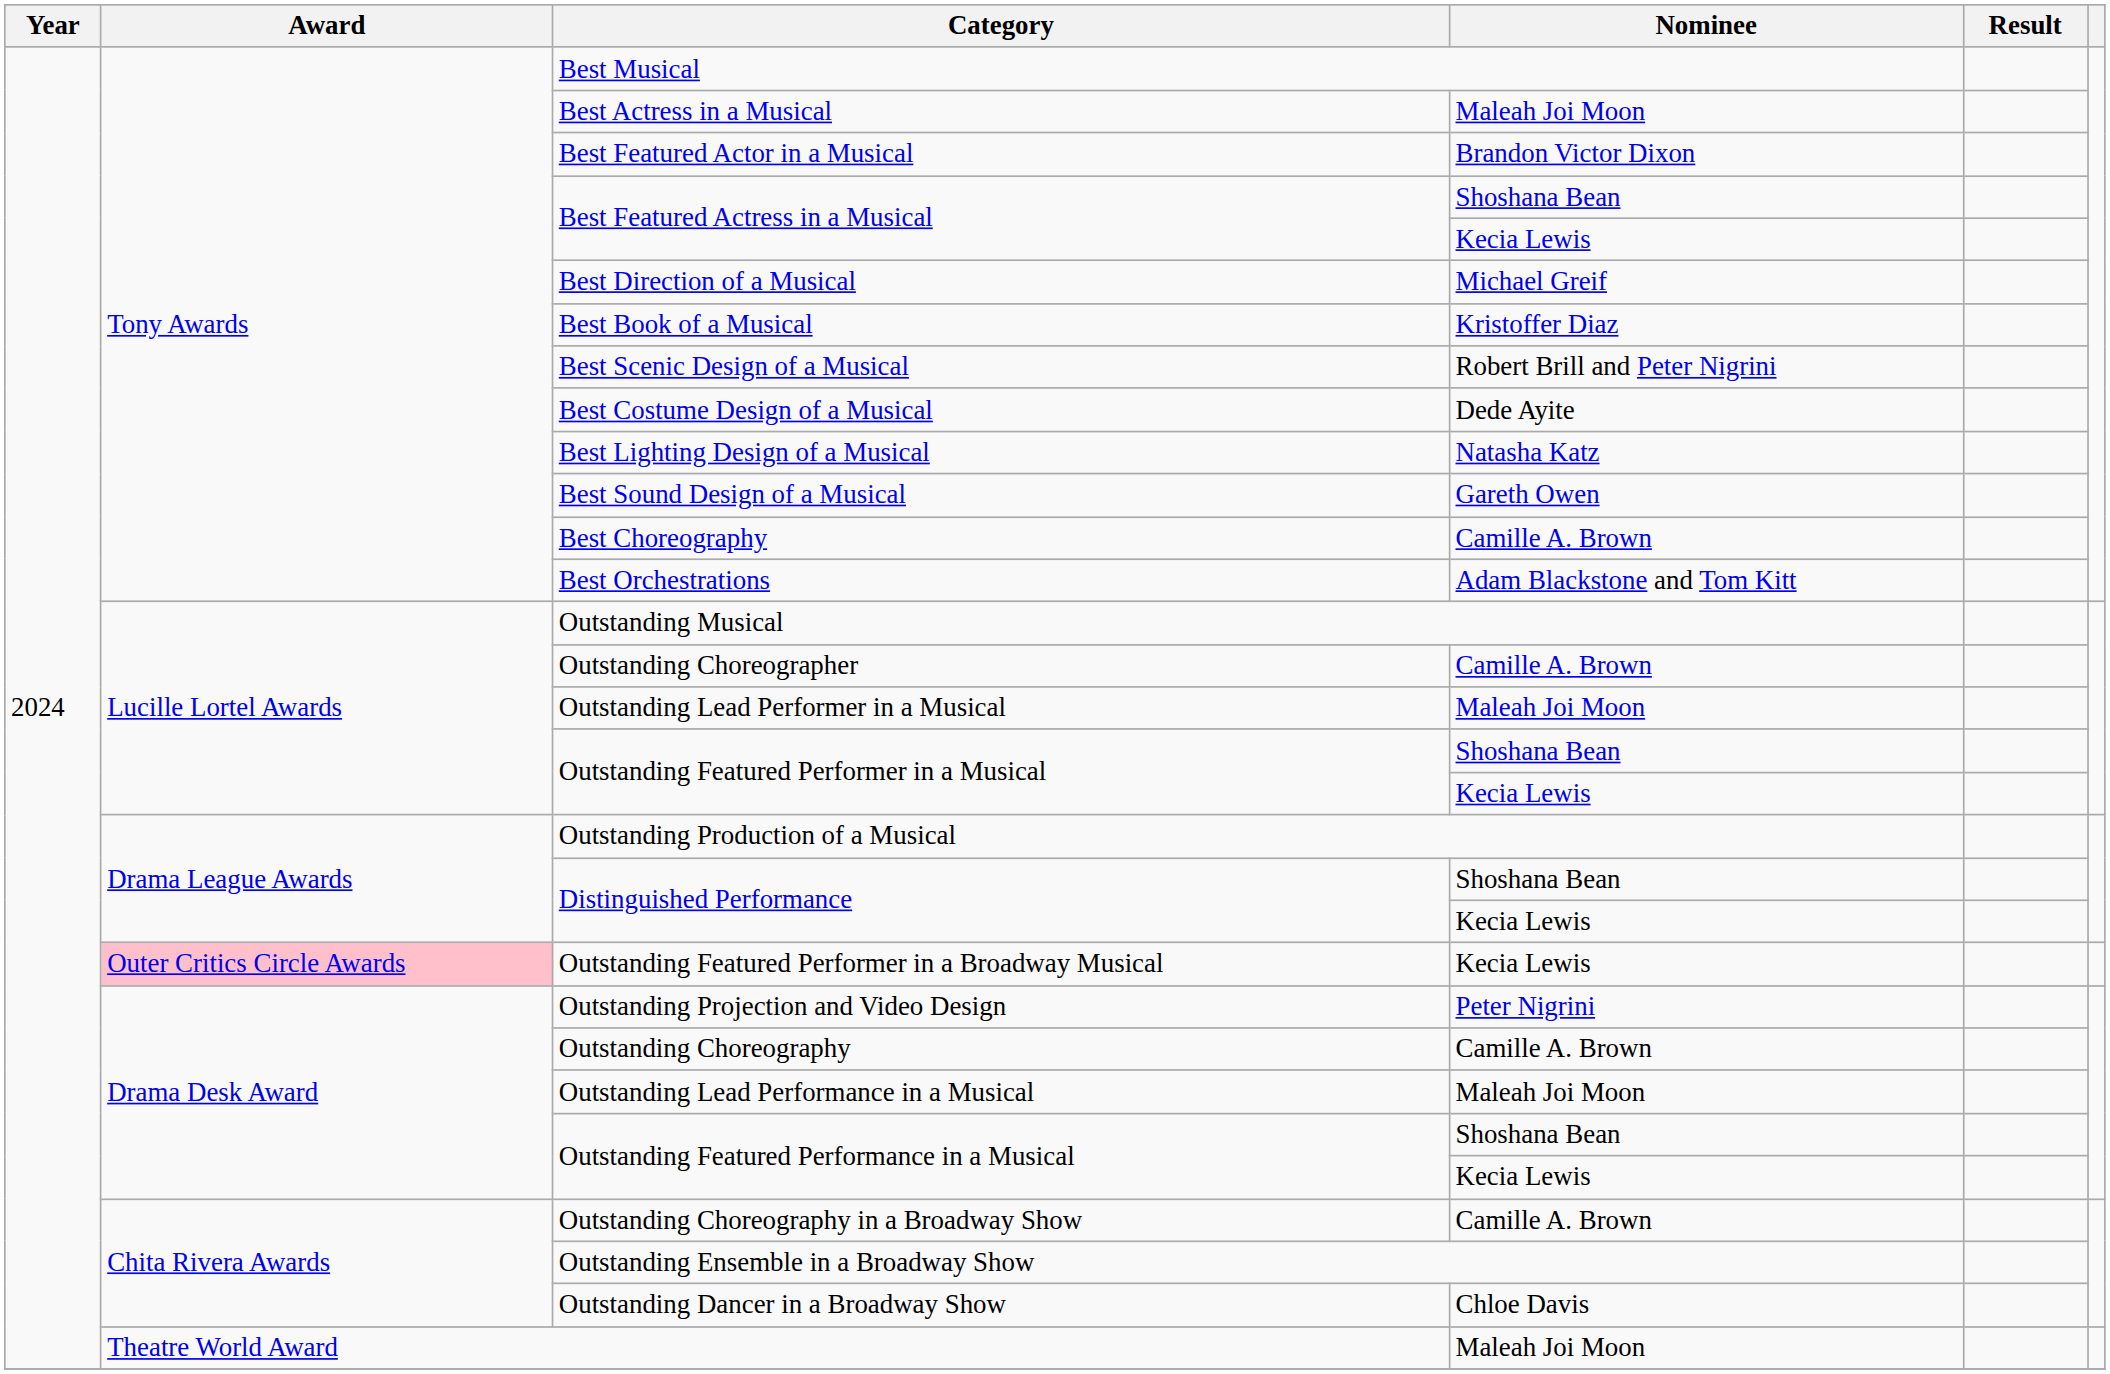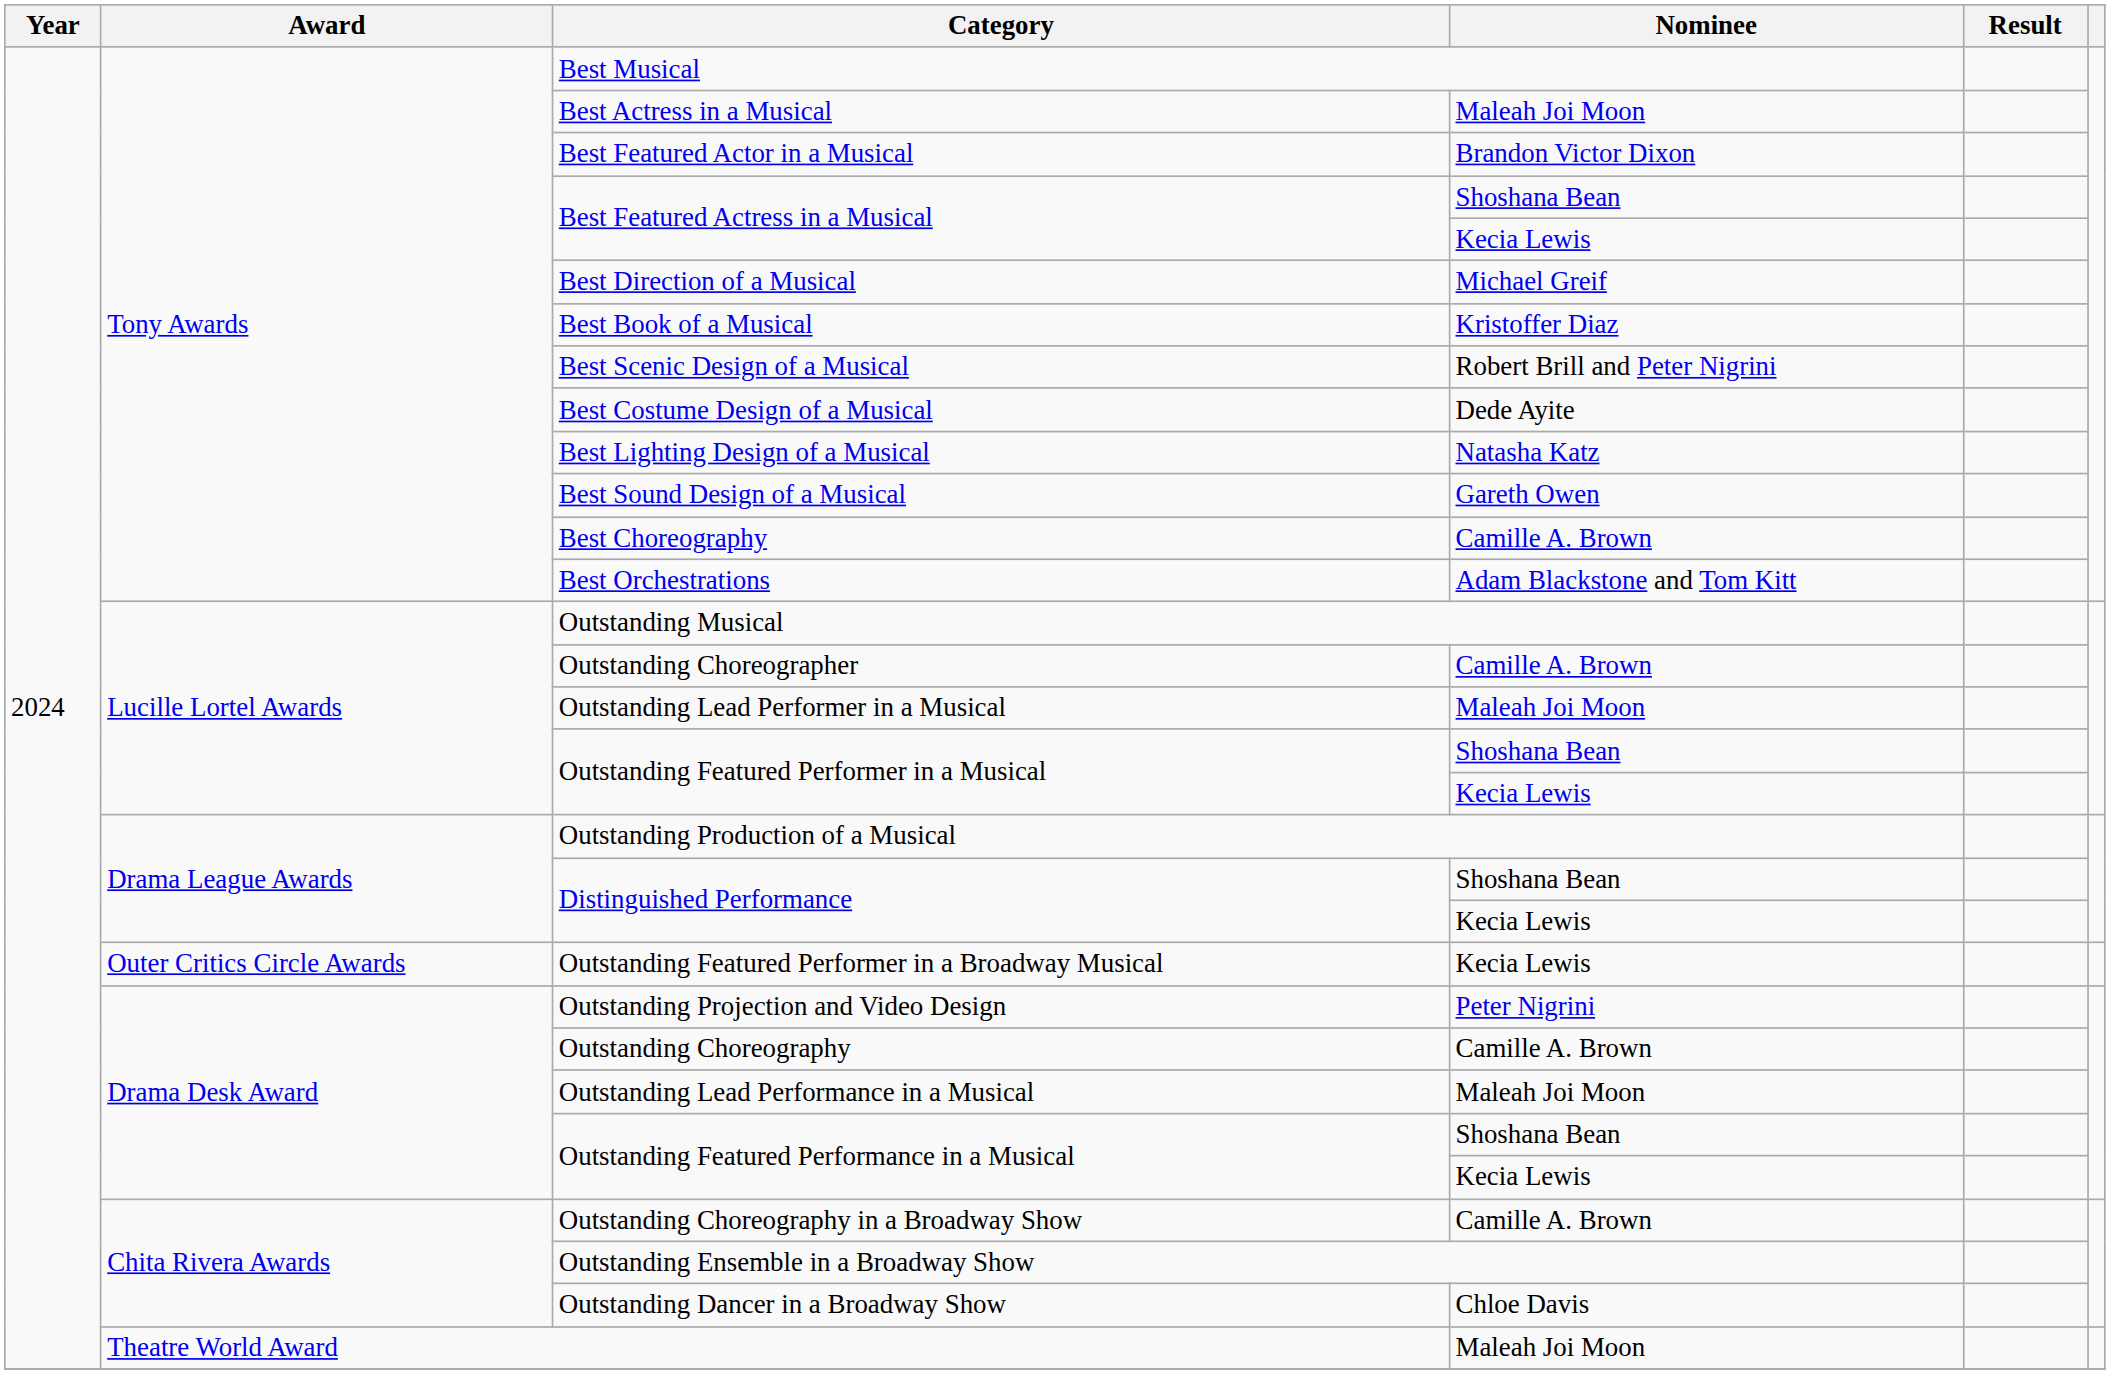(256, 963) pink background -> (256, 963) no background
